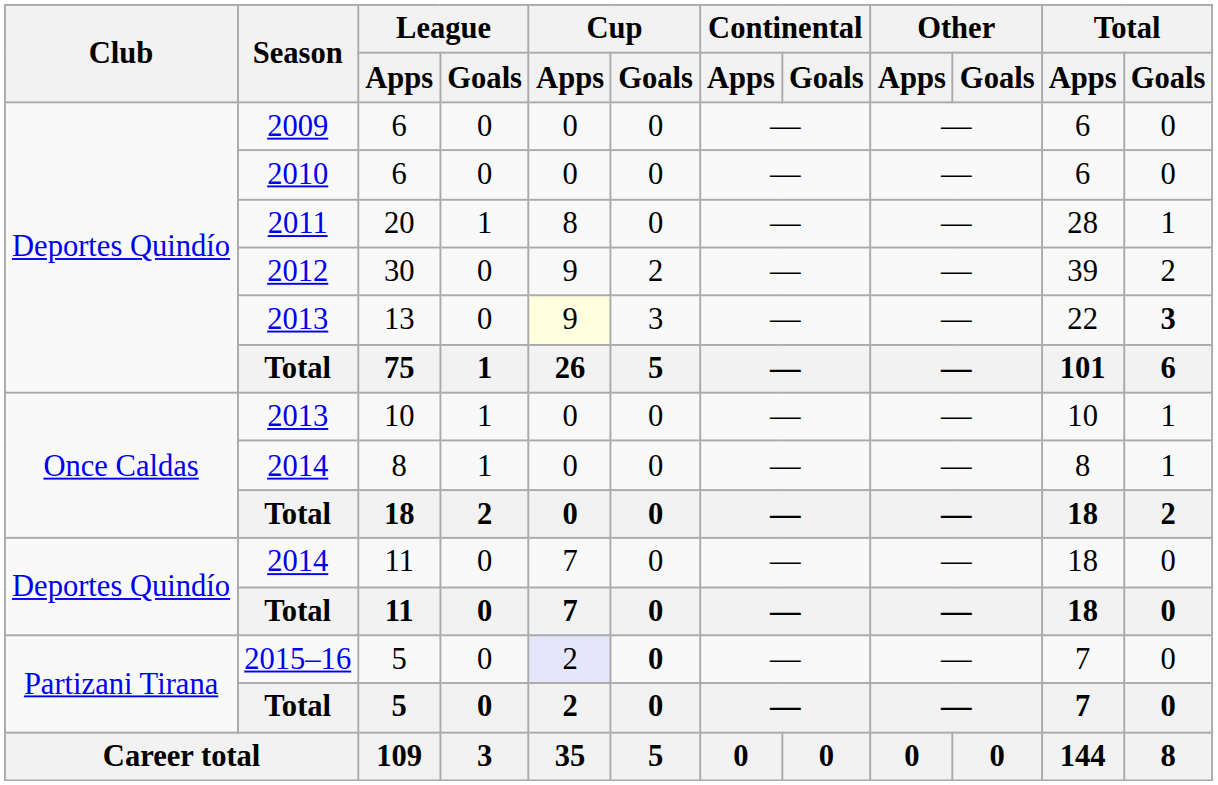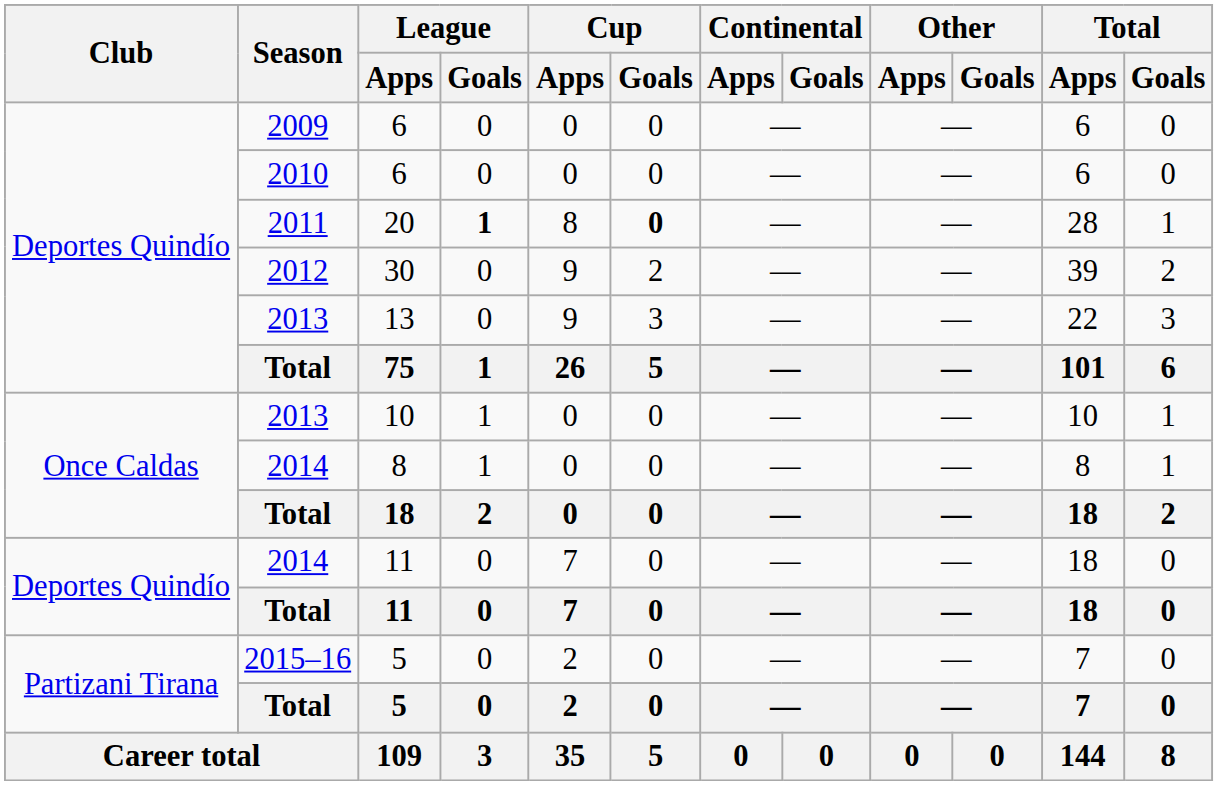(485, 222) normal -> (485, 222) bold
(656, 222) normal -> (656, 222) bold
(570, 319) lightyellow background -> (570, 319) no background
(1168, 319) bold -> (1168, 319) normal
(570, 658) lavender background -> (570, 658) no background
(656, 658) bold -> (656, 658) normal
